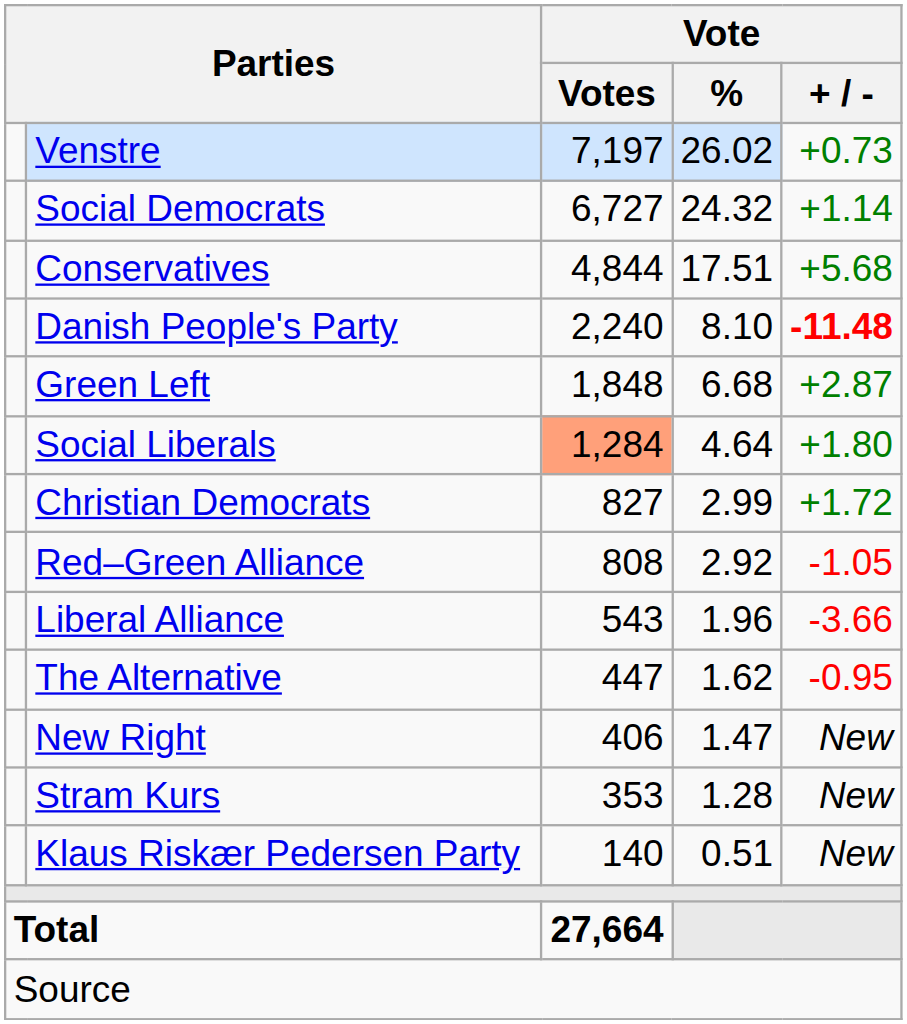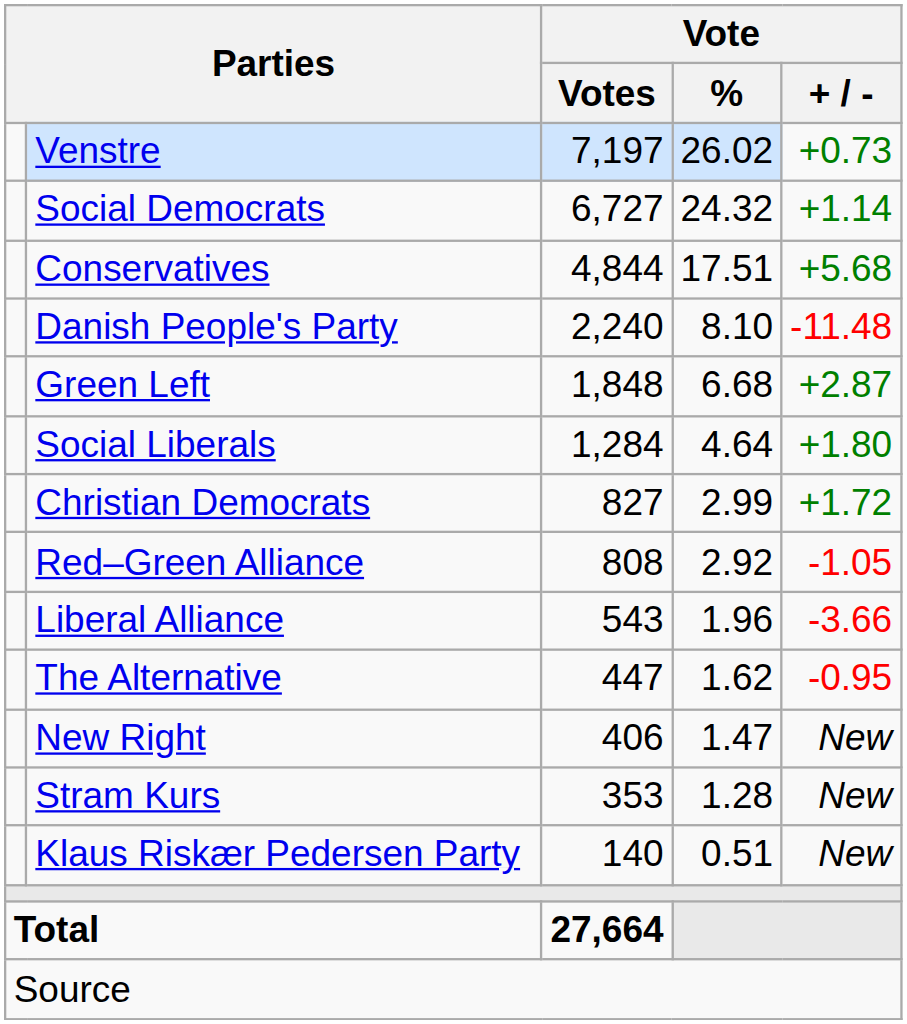(841, 326) bold -> (841, 326) normal
(617, 444) lightsalmon background -> (617, 444) no background
